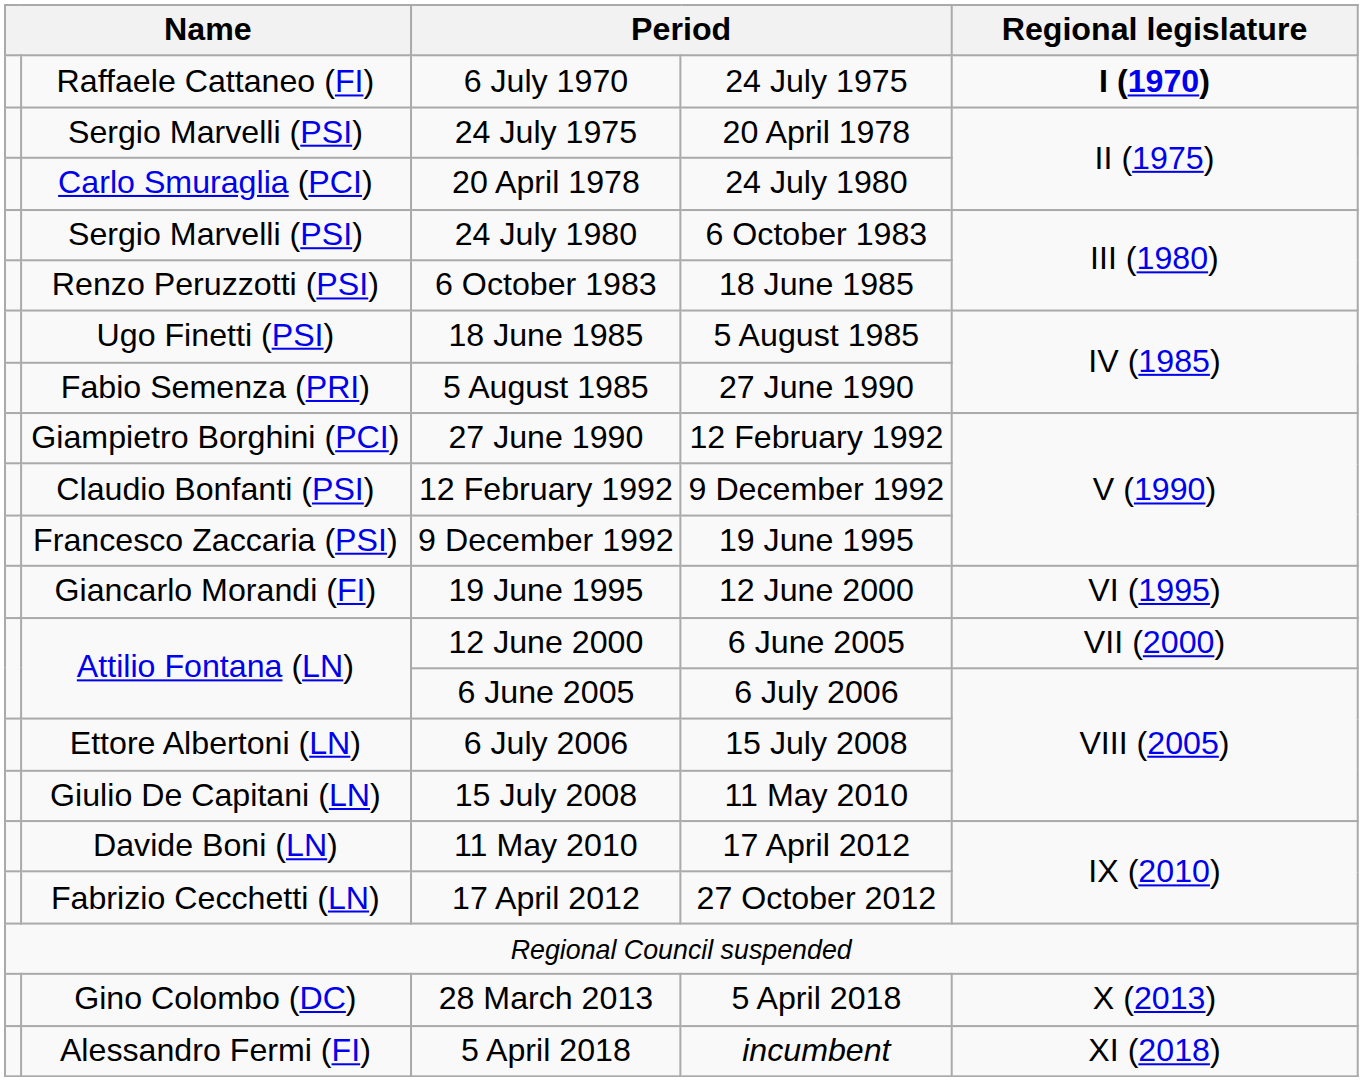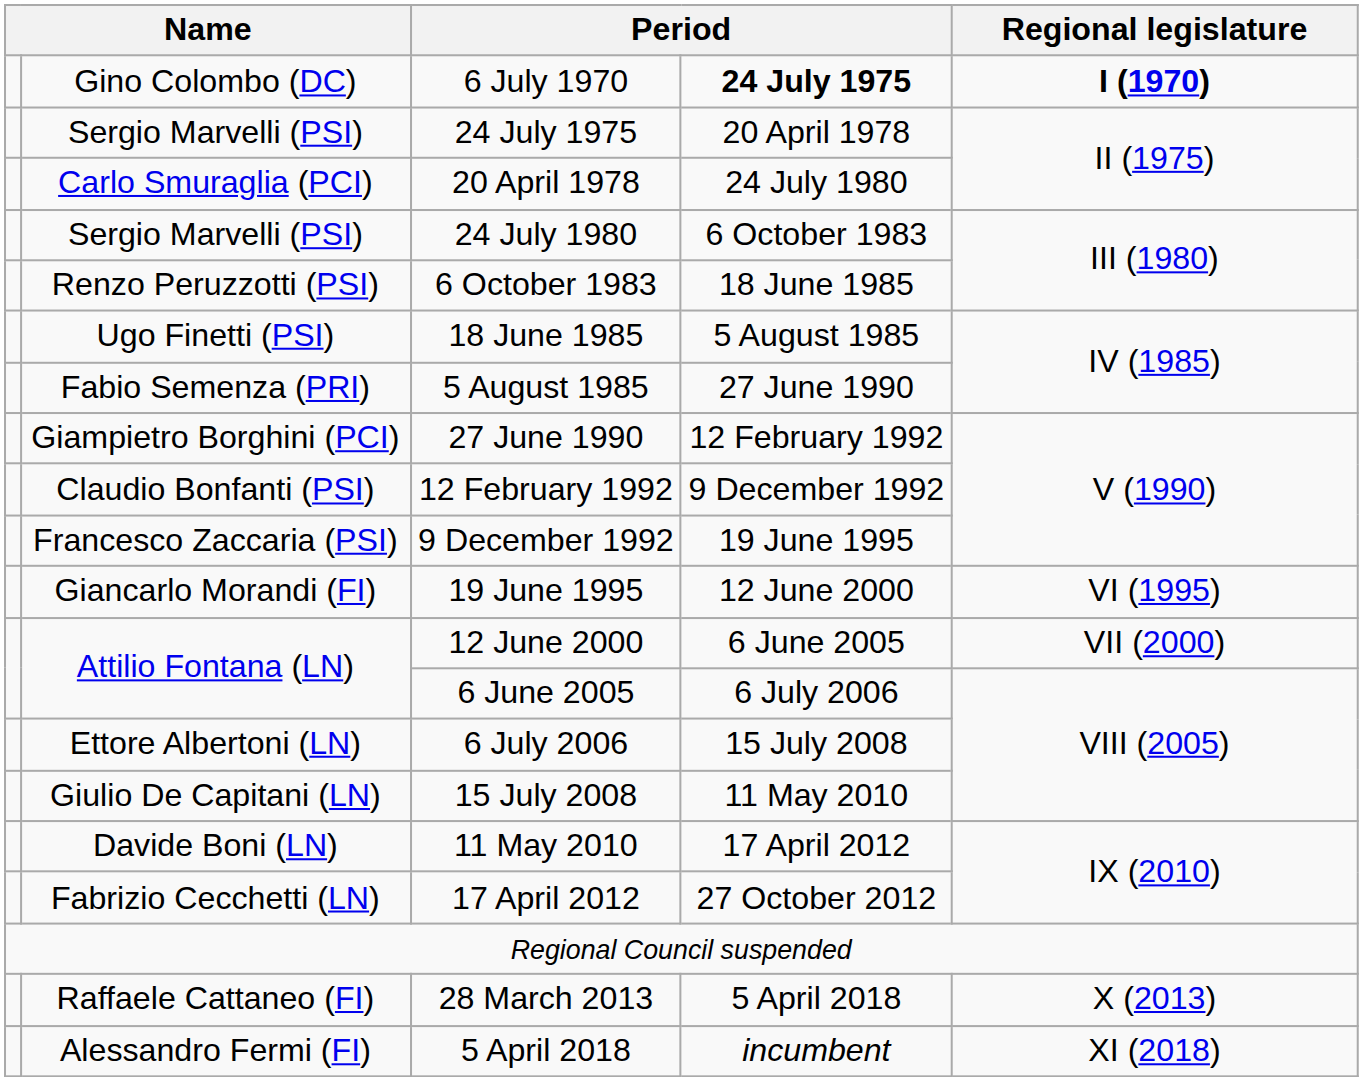(215, 81) Raffaele Cattaneo (FI) -> (215, 81) Gino Colombo (DC)
(816, 81) normal -> (816, 81) bold
(215, 999) Gino Colombo (DC) -> (215, 999) Raffaele Cattaneo (FI)
